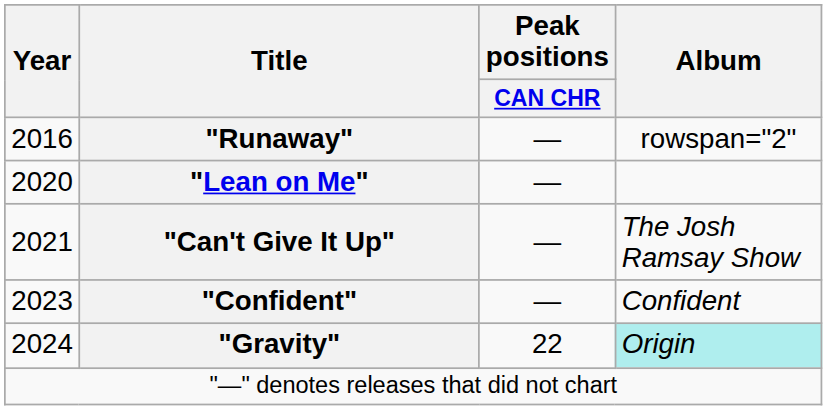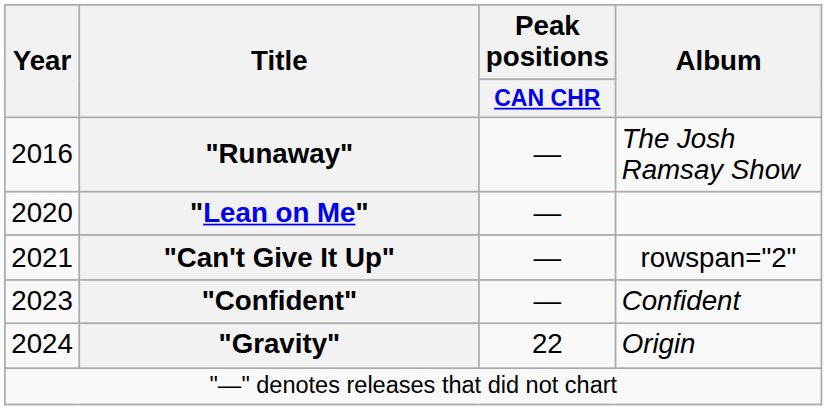(719, 138) rowspan="2" -> (711, 153) The Josh Ramsay Show
(711, 241) The Josh Ramsay Show -> (719, 257) rowspan="2"
(659, 345) paleturquoise background -> (659, 345) no background
